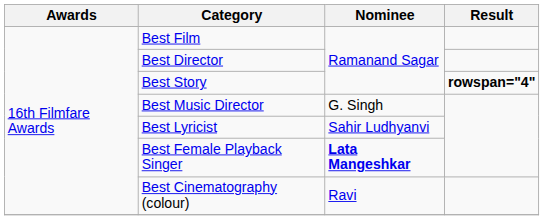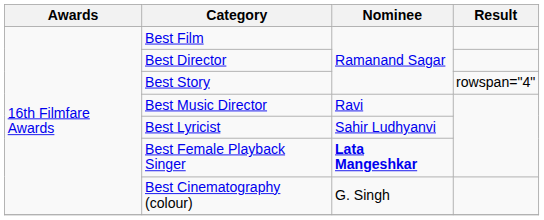(492, 82) bold -> (496, 82) normal
(356, 104) G. Singh -> (349, 104) Ravi
(342, 195) Ravi -> (362, 195) G. Singh
